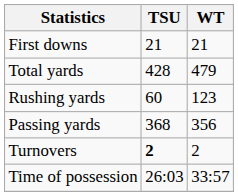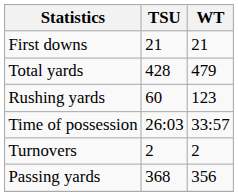rows swapped: (54, 124) <-> (73, 177)
(149, 151) bold -> (149, 151) normal
